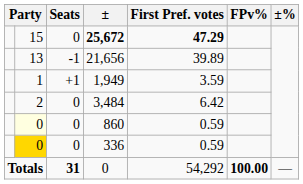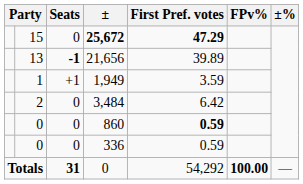(74, 59) normal -> (74, 59) bold
(40, 124) lightyellow background -> (40, 124) no background
(212, 124) normal -> (212, 124) bold
(40, 146) gold background -> (40, 146) no background
